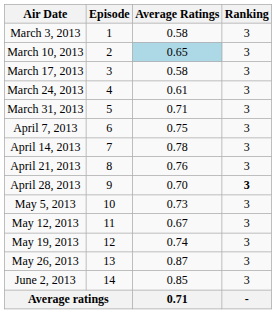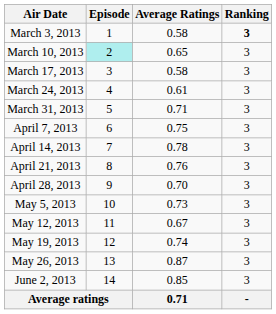(247, 33) normal -> (247, 33) bold
(109, 52) no background -> (109, 52) paleturquoise background
(177, 52) lightblue background -> (177, 52) no background
(247, 185) bold -> (247, 185) normal
